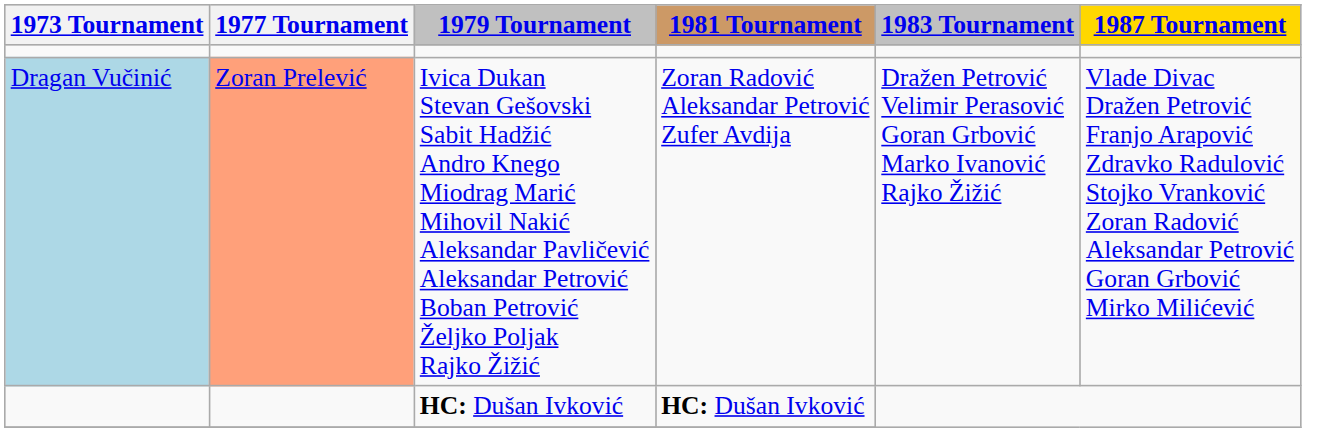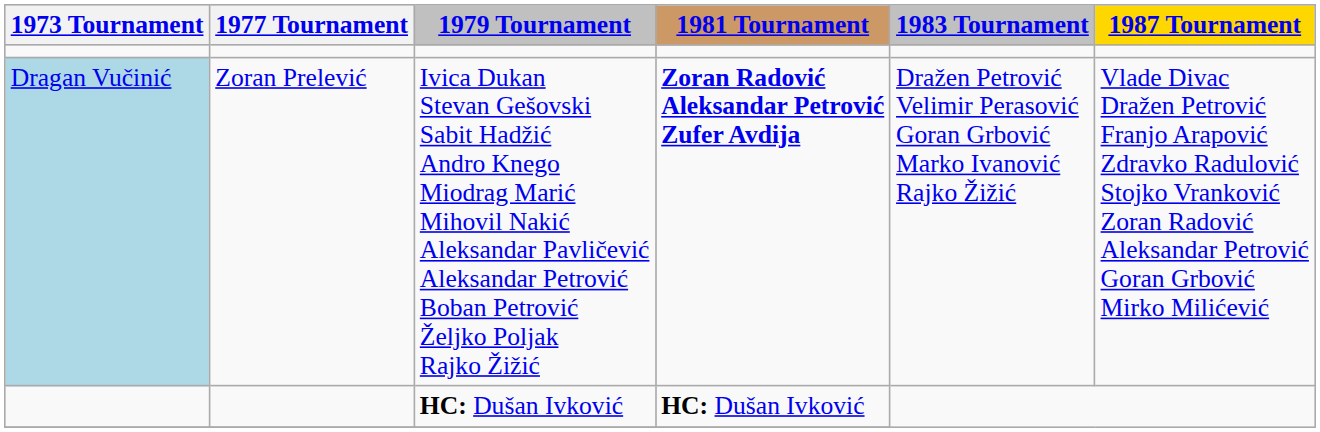(291, 77) lightsalmon background -> (291, 77) no background
(765, 106) normal -> (773, 106) bold
